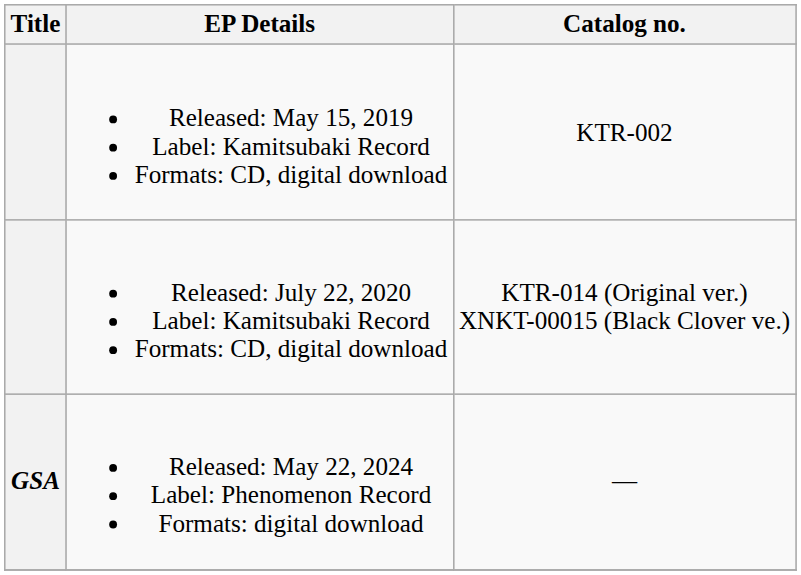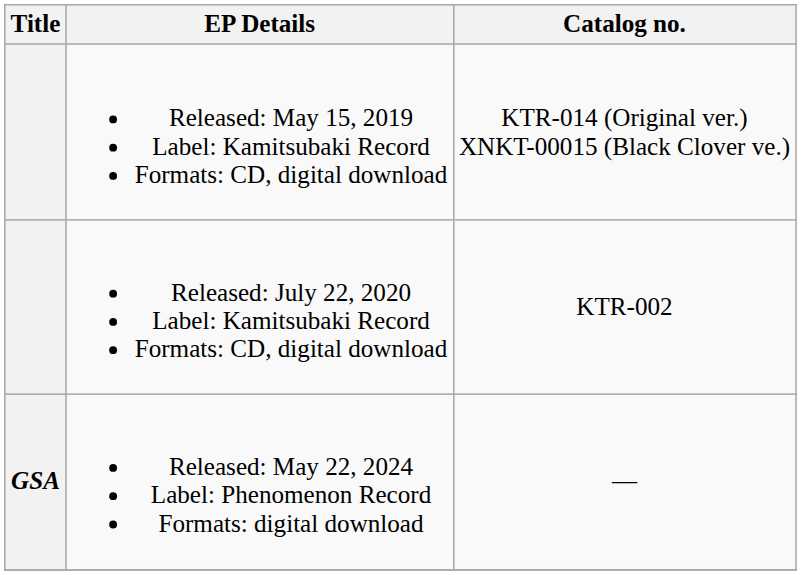(624, 131) KTR-002 -> (624, 131) KTR-014 (Original ver.) XNKT-00015 (Black Clover ve.)
(624, 306) KTR-014 (Original ver.) XNKT-00015 (Black Clover ve.) -> (624, 306) KTR-002
